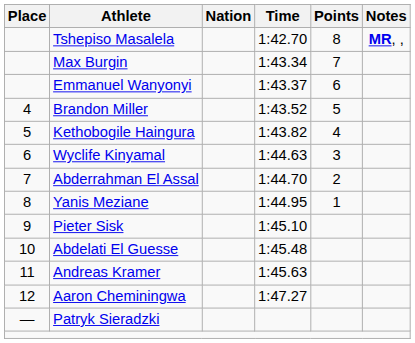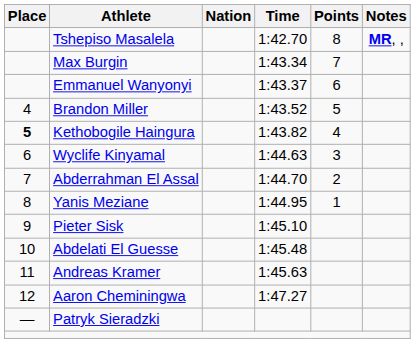(27, 132) normal -> (27, 132) bold
